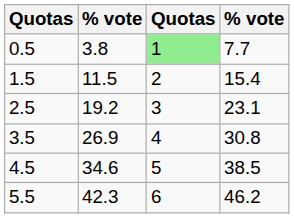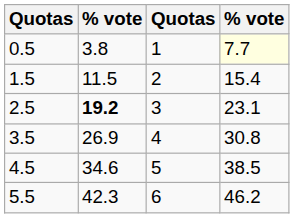(156, 49) lightgreen background -> (156, 49) no background
(237, 49) no background -> (237, 49) lightyellow background
(100, 108) normal -> (100, 108) bold
